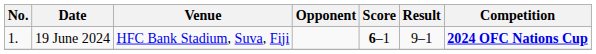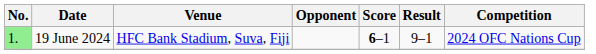(13, 37) no background -> (13, 37) lightgreen background
(518, 37) bold -> (514, 37) normal
